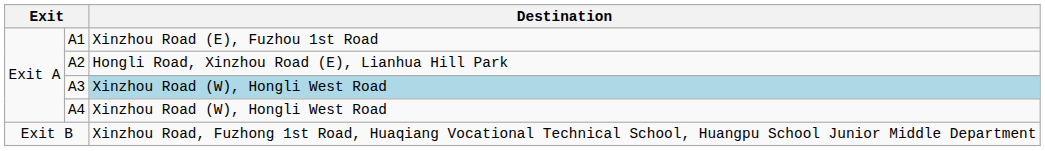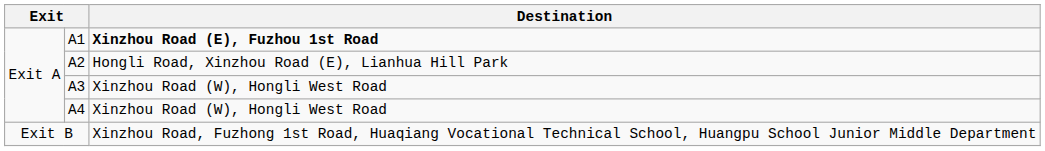(235, 40) normal -> (235, 40) bold
(240, 87) lightblue background -> (240, 87) no background
